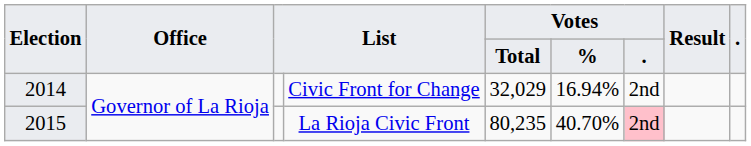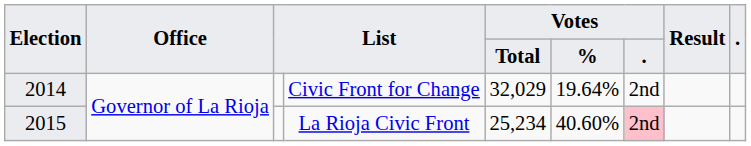(587, 89) 16.94% -> (587, 89) 19.64%
(518, 123) 80,235 -> (518, 123) 25,234
(587, 123) 40.70% -> (587, 123) 40.60%
